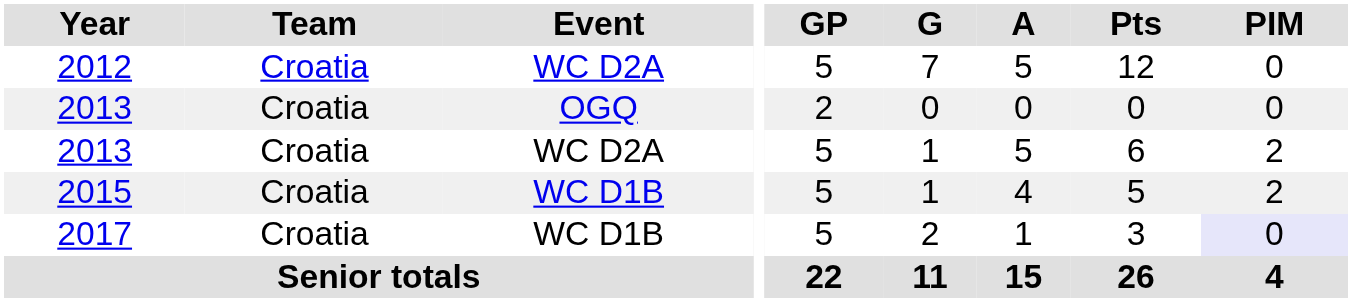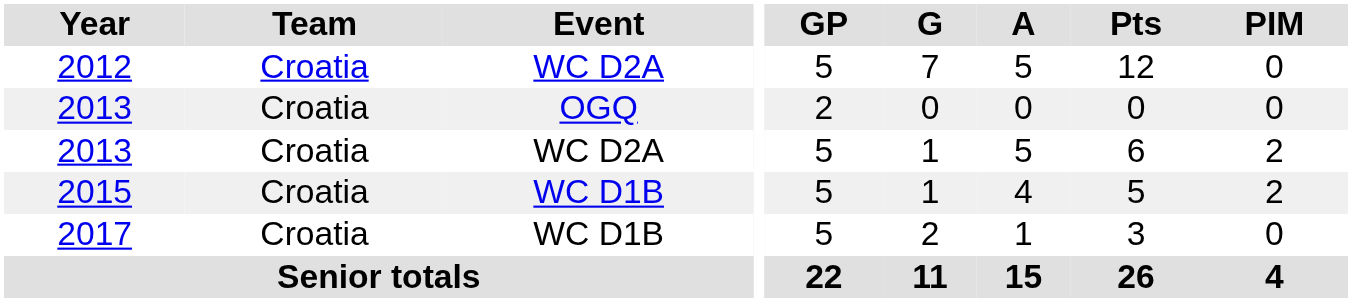(1274, 234) lavender background -> (1274, 234) no background
